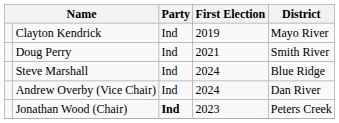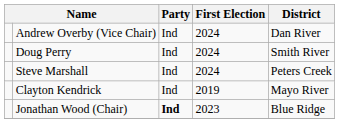rows swapped: (86, 90) <-> (58, 33)
(208, 52) 2021 -> (208, 52) 2024
(298, 71) Blue Ridge -> (301, 71) Peters Creek
(301, 109) Peters Creek -> (298, 109) Blue Ridge
